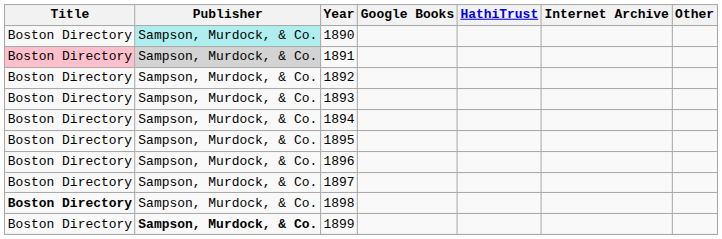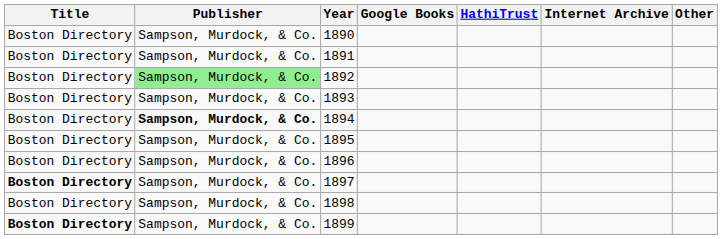(228, 36) paleturquoise background -> (228, 36) no background
(70, 57) pink background -> (70, 57) no background
(228, 57) lightgrey background -> (228, 57) no background
(228, 78) no background -> (228, 78) lightgreen background
(228, 120) normal -> (228, 120) bold
(70, 183) normal -> (70, 183) bold
(70, 204) bold -> (70, 204) normal
(70, 225) normal -> (70, 225) bold
(228, 225) bold -> (228, 225) normal
